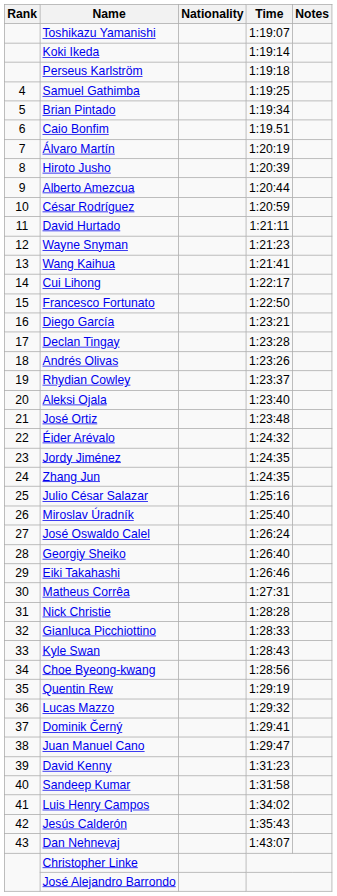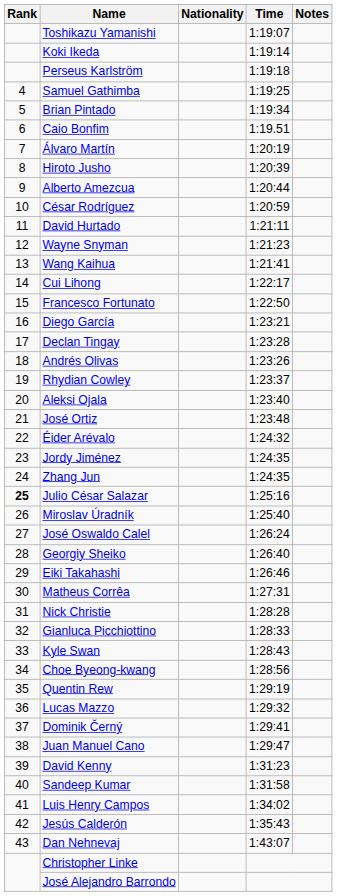(22, 496) normal -> (22, 496) bold
